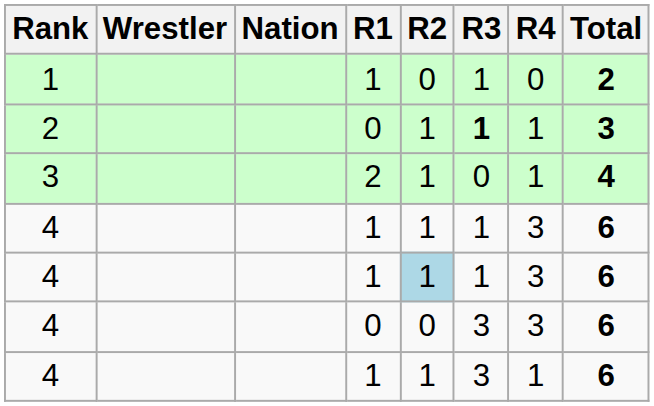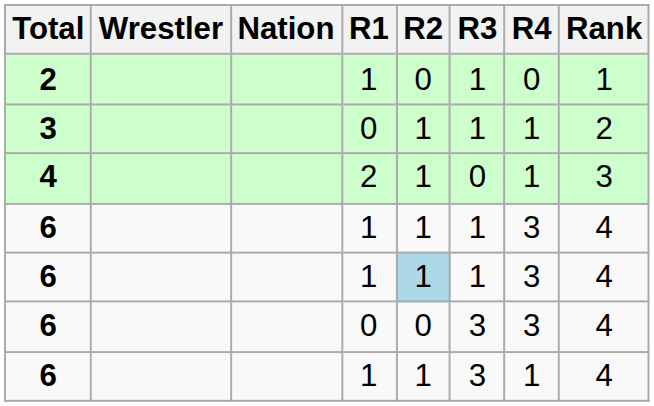columns swapped: (50, 29) <-> (606, 29)
(481, 128) bold -> (477, 128) normal
